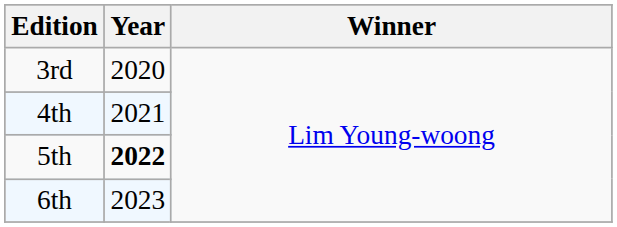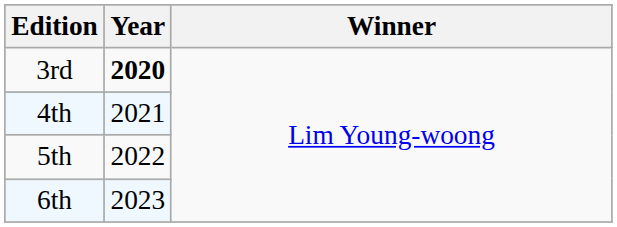(138, 69) normal -> (138, 69) bold
(138, 156) bold -> (138, 156) normal
